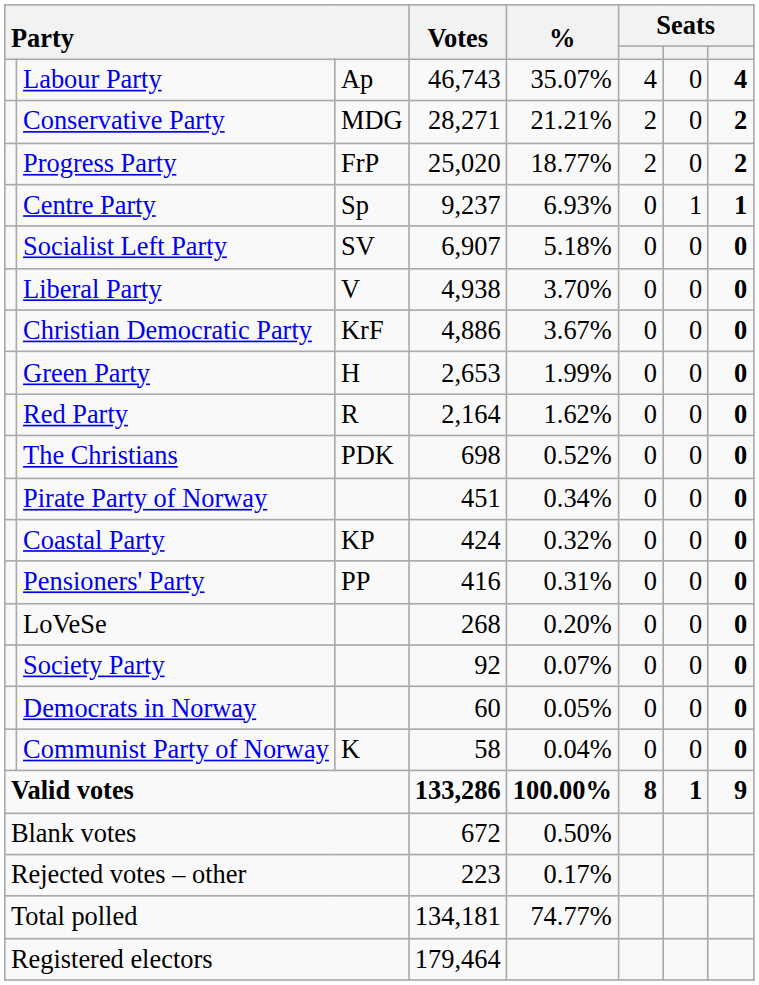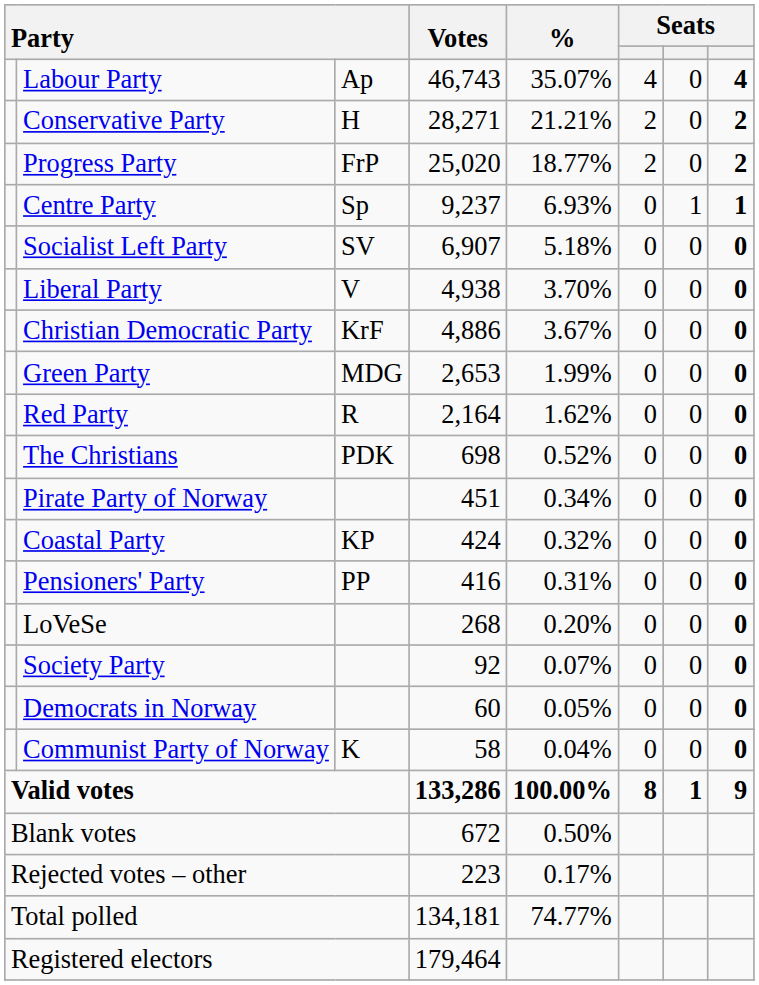(372, 121) MDG -> (351, 121) H
(351, 372) H -> (372, 372) MDG
